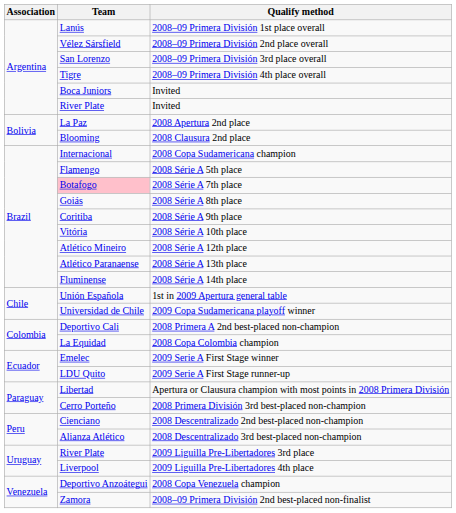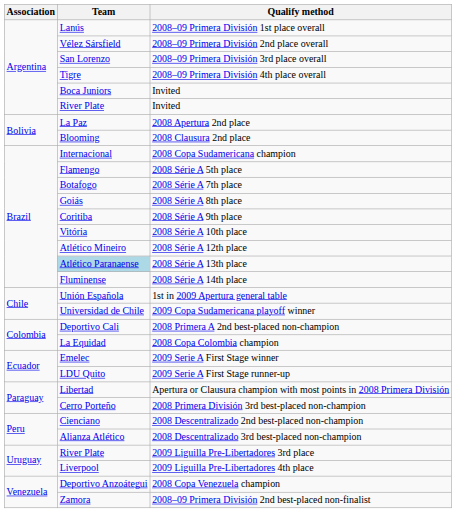(78, 185) pink background -> (78, 185) no background
(99, 264) no background -> (99, 264) lightblue background
